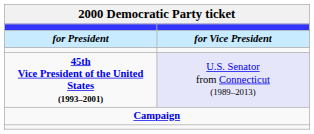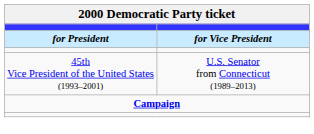(81, 80) bold -> (81, 74) normal
(233, 80) lavender background -> (233, 74) no background
